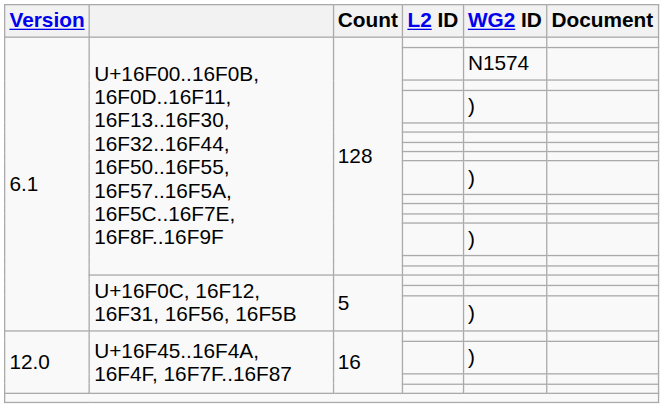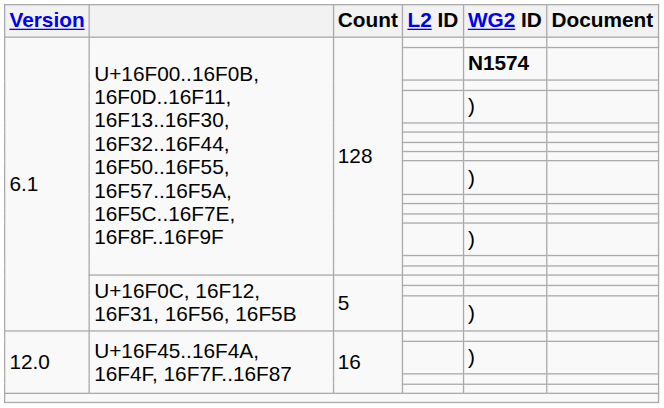(499, 63) normal -> (499, 63) bold
